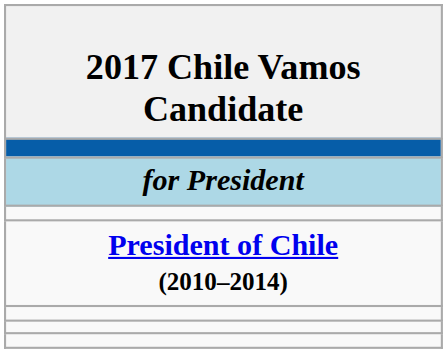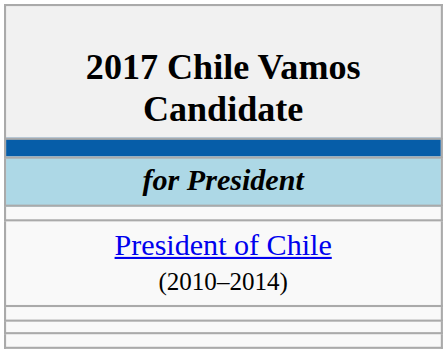(223, 262) bold -> (223, 262) normal
